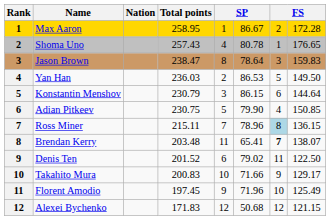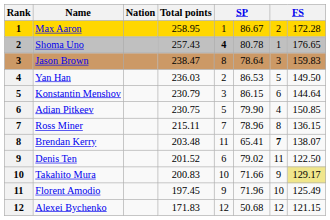(224, 45) normal -> (224, 45) bold
(279, 126) lightblue background -> (279, 126) no background
(307, 175) no background -> (307, 175) khaki background
